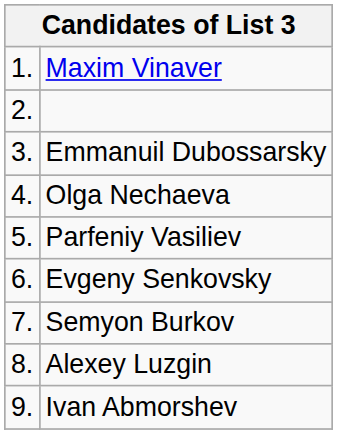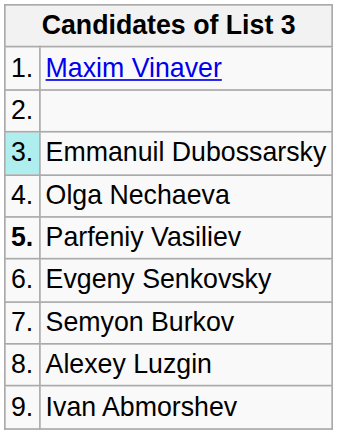(22, 152) no background -> (22, 152) paleturquoise background
(22, 237) normal -> (22, 237) bold
